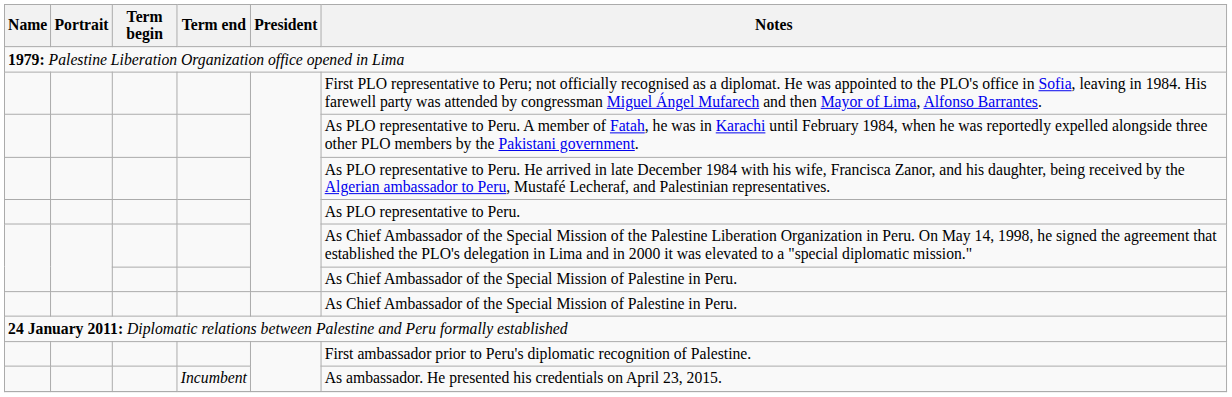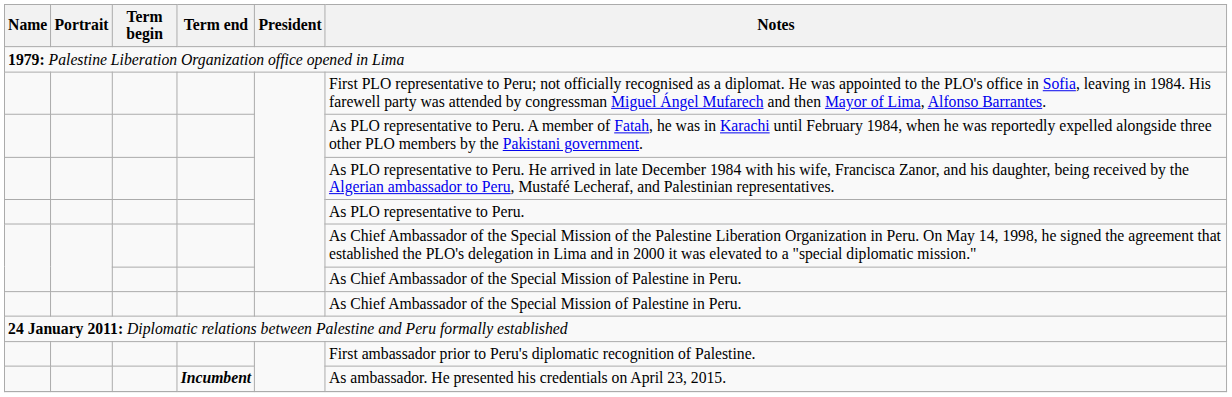(214, 378) normal -> (216, 378) bold
